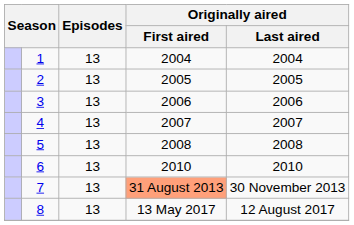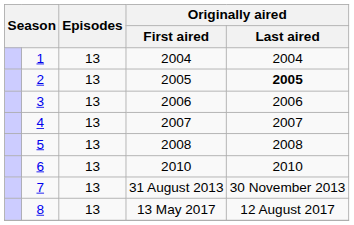(288, 79) normal -> (288, 79) bold
(176, 187) lightsalmon background -> (176, 187) no background
